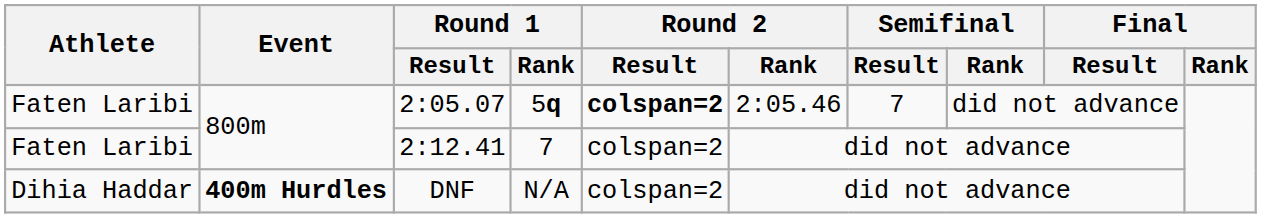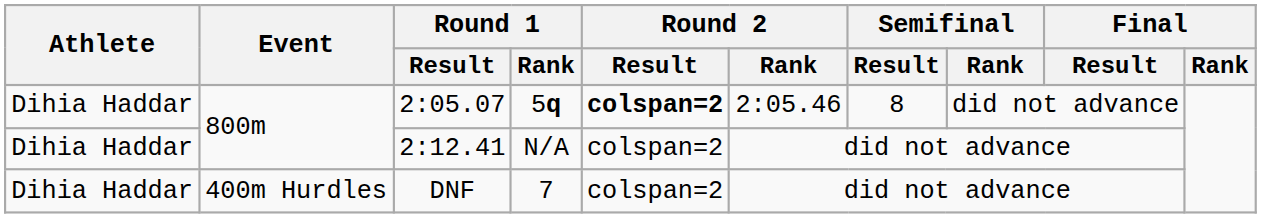(102, 106) Faten Laribi -> (102, 106) Dihia Haddar
(897, 106) 7 -> (897, 106) 8
(102, 149) Faten Laribi -> (102, 149) Dihia Haddar
(546, 149) 7 -> (546, 149) N/A
(296, 191) bold -> (296, 191) normal
(546, 191) N/A -> (546, 191) 7
